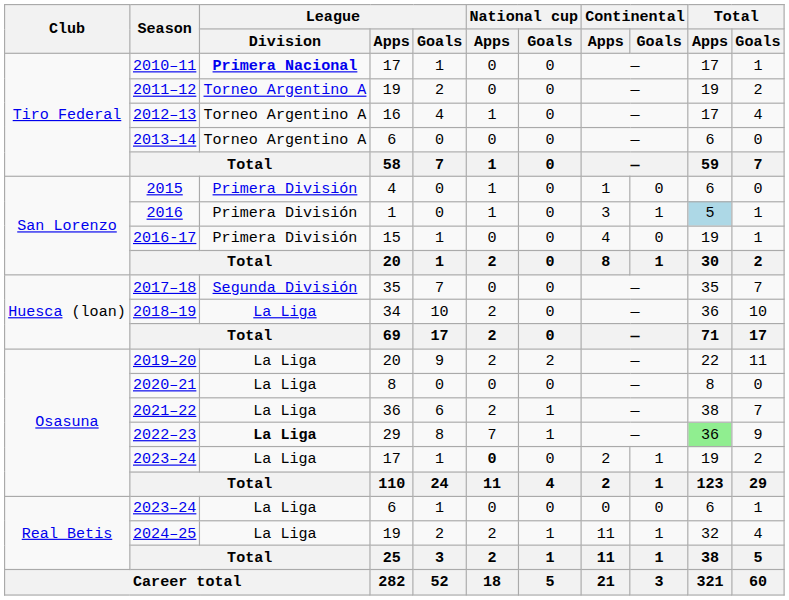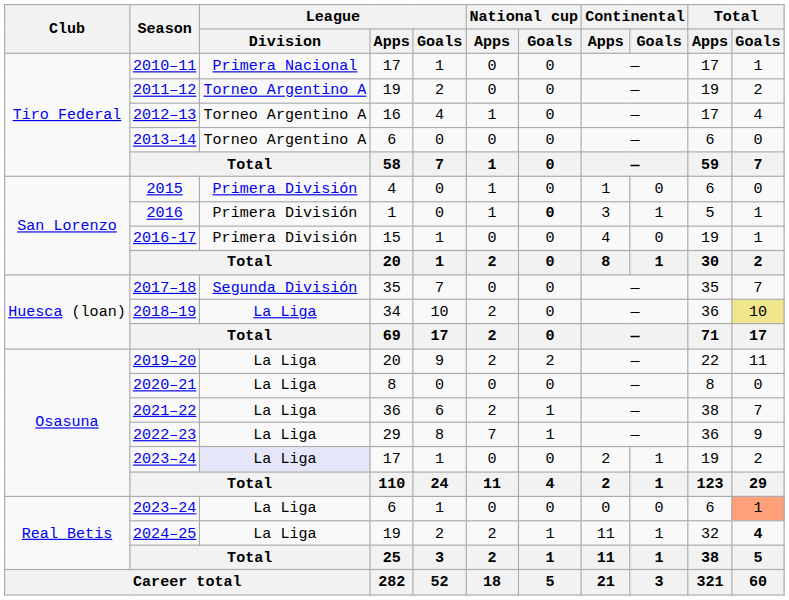(285, 66) bold -> (285, 66) normal
(550, 213) normal -> (550, 213) bold
(710, 213) lightblue background -> (710, 213) no background
(758, 312) no background -> (758, 312) khaki background
(285, 435) bold -> (285, 435) normal
(710, 435) lightgreen background -> (710, 435) no background
(285, 459) no background -> (285, 459) lavender background
(492, 459) bold -> (492, 459) normal
(758, 508) no background -> (758, 508) lightsalmon background
(758, 533) normal -> (758, 533) bold
